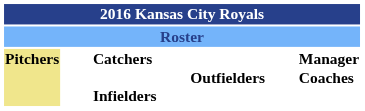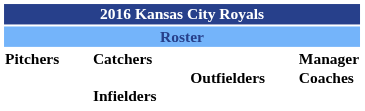(32, 59) khaki background -> (32, 59) no background
